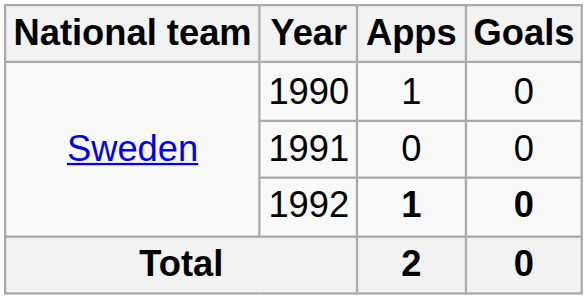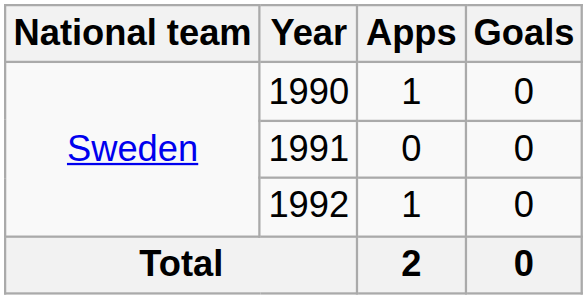(411, 206) bold -> (411, 206) normal
(524, 206) bold -> (524, 206) normal
